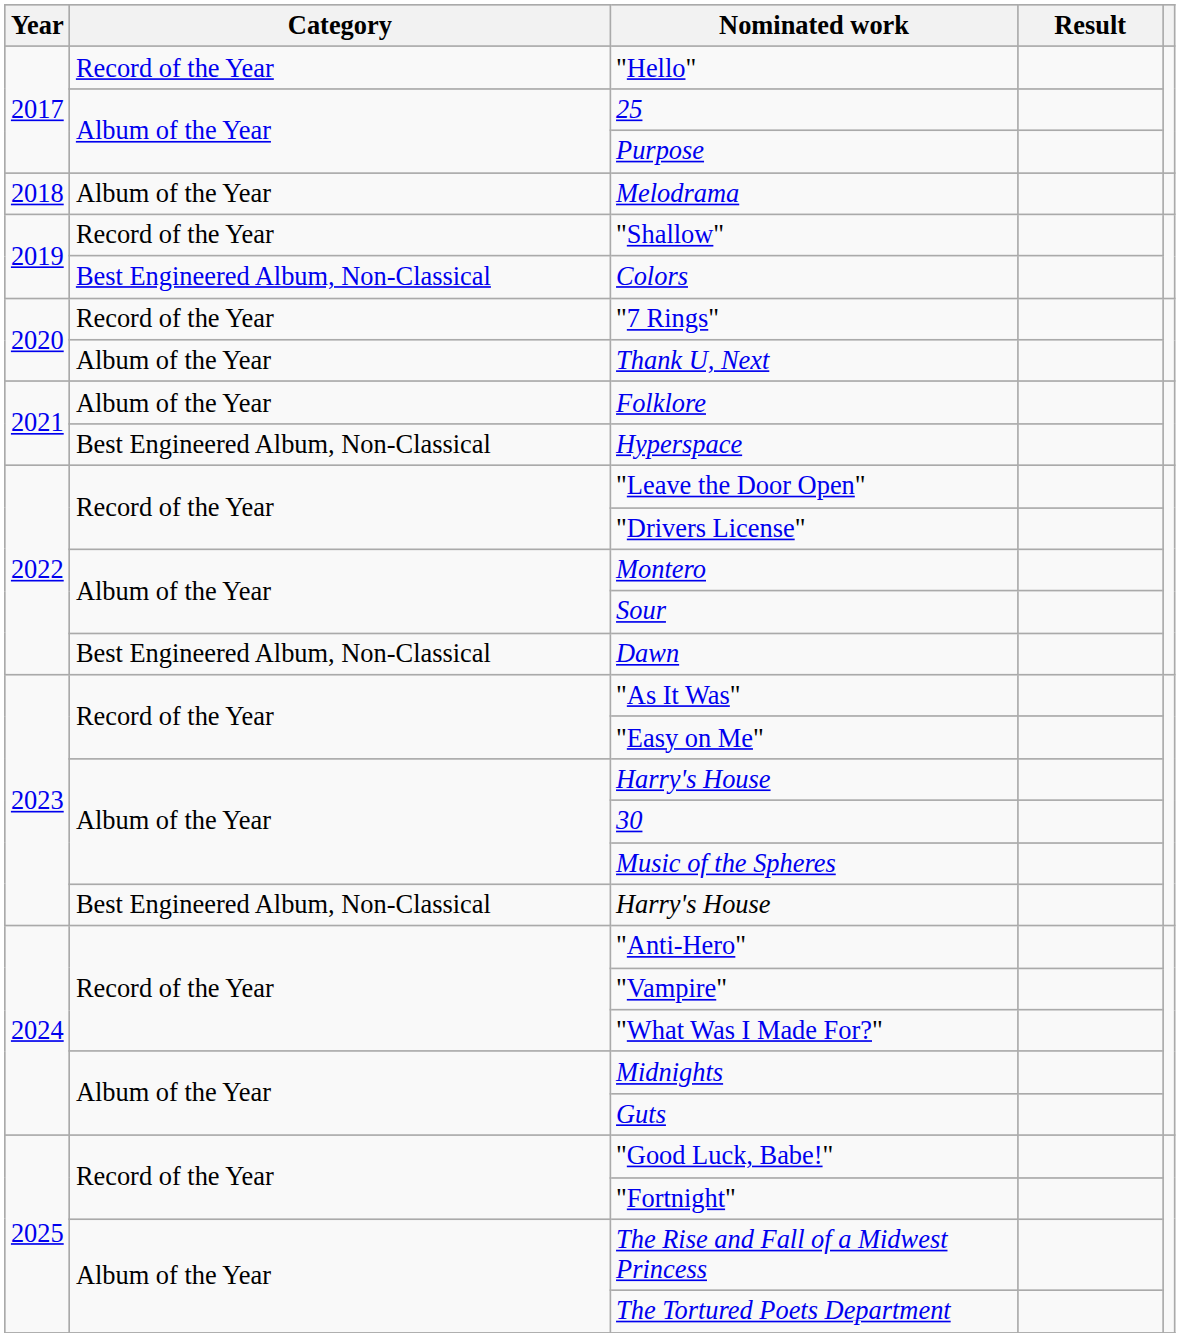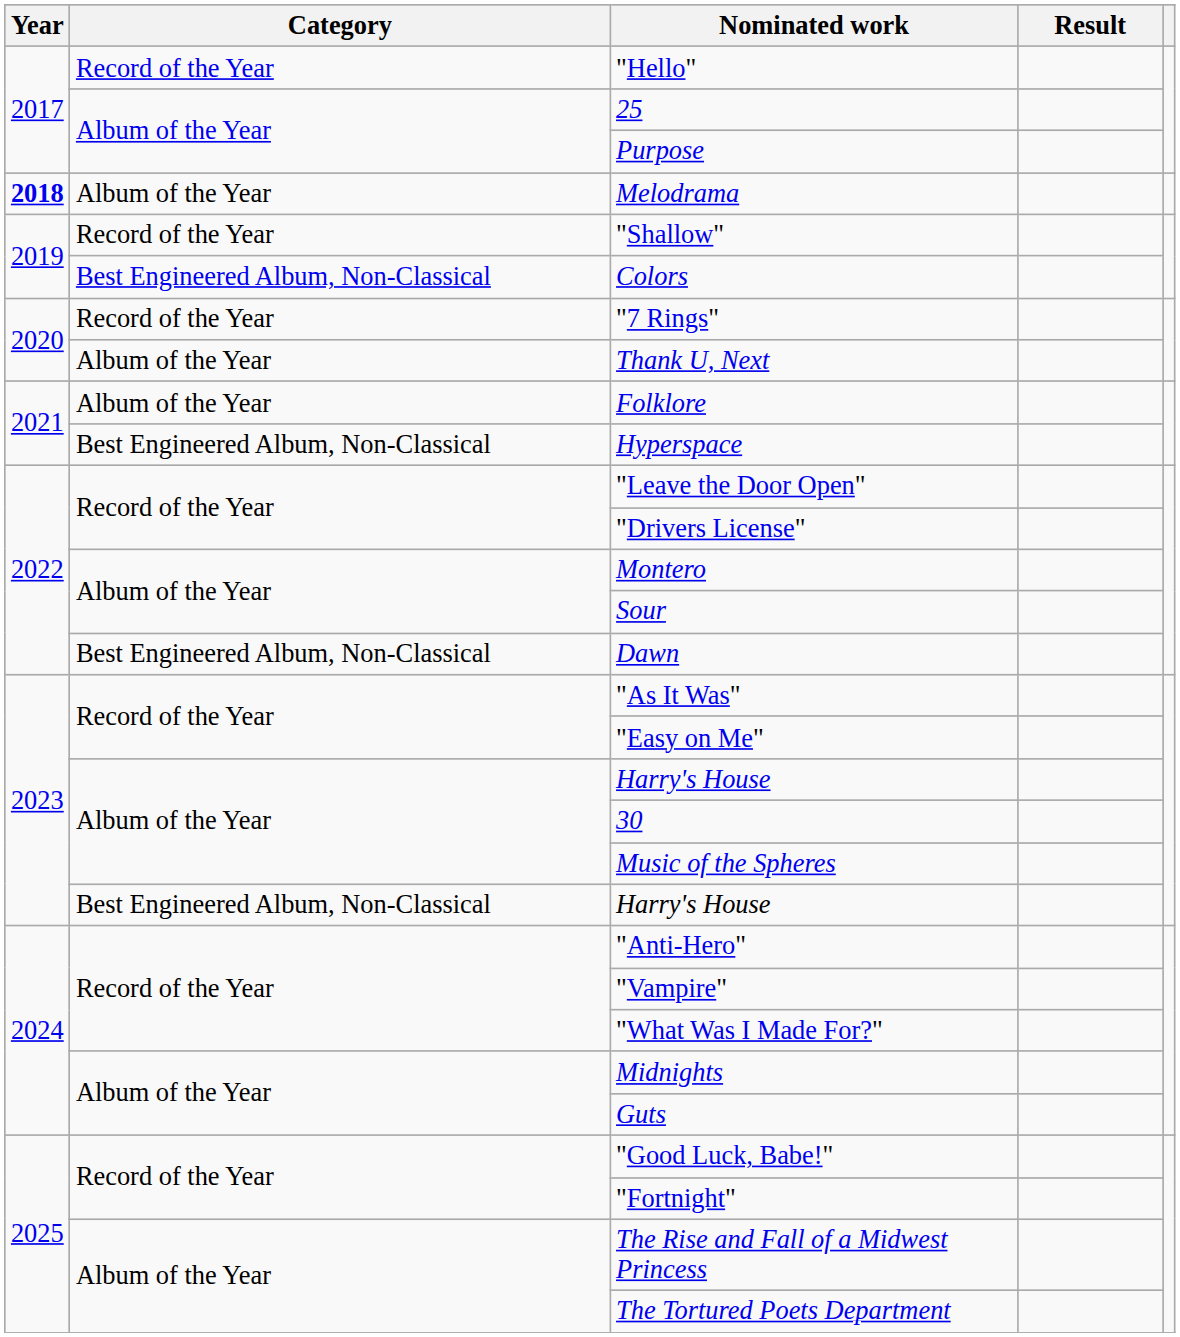(37, 192) normal -> (37, 192) bold
